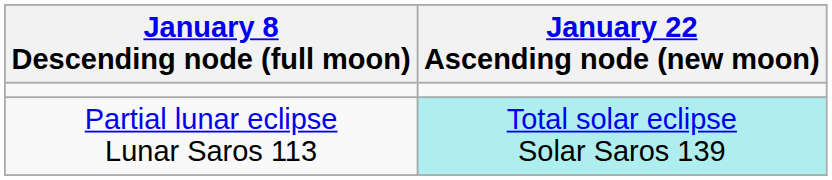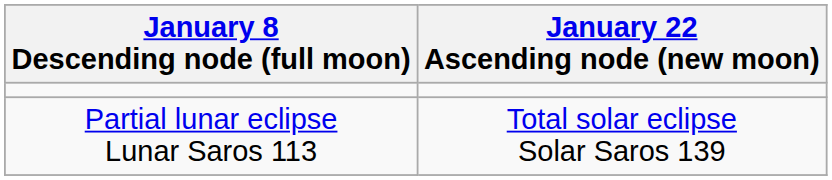(622, 135) paleturquoise background -> (622, 135) no background
